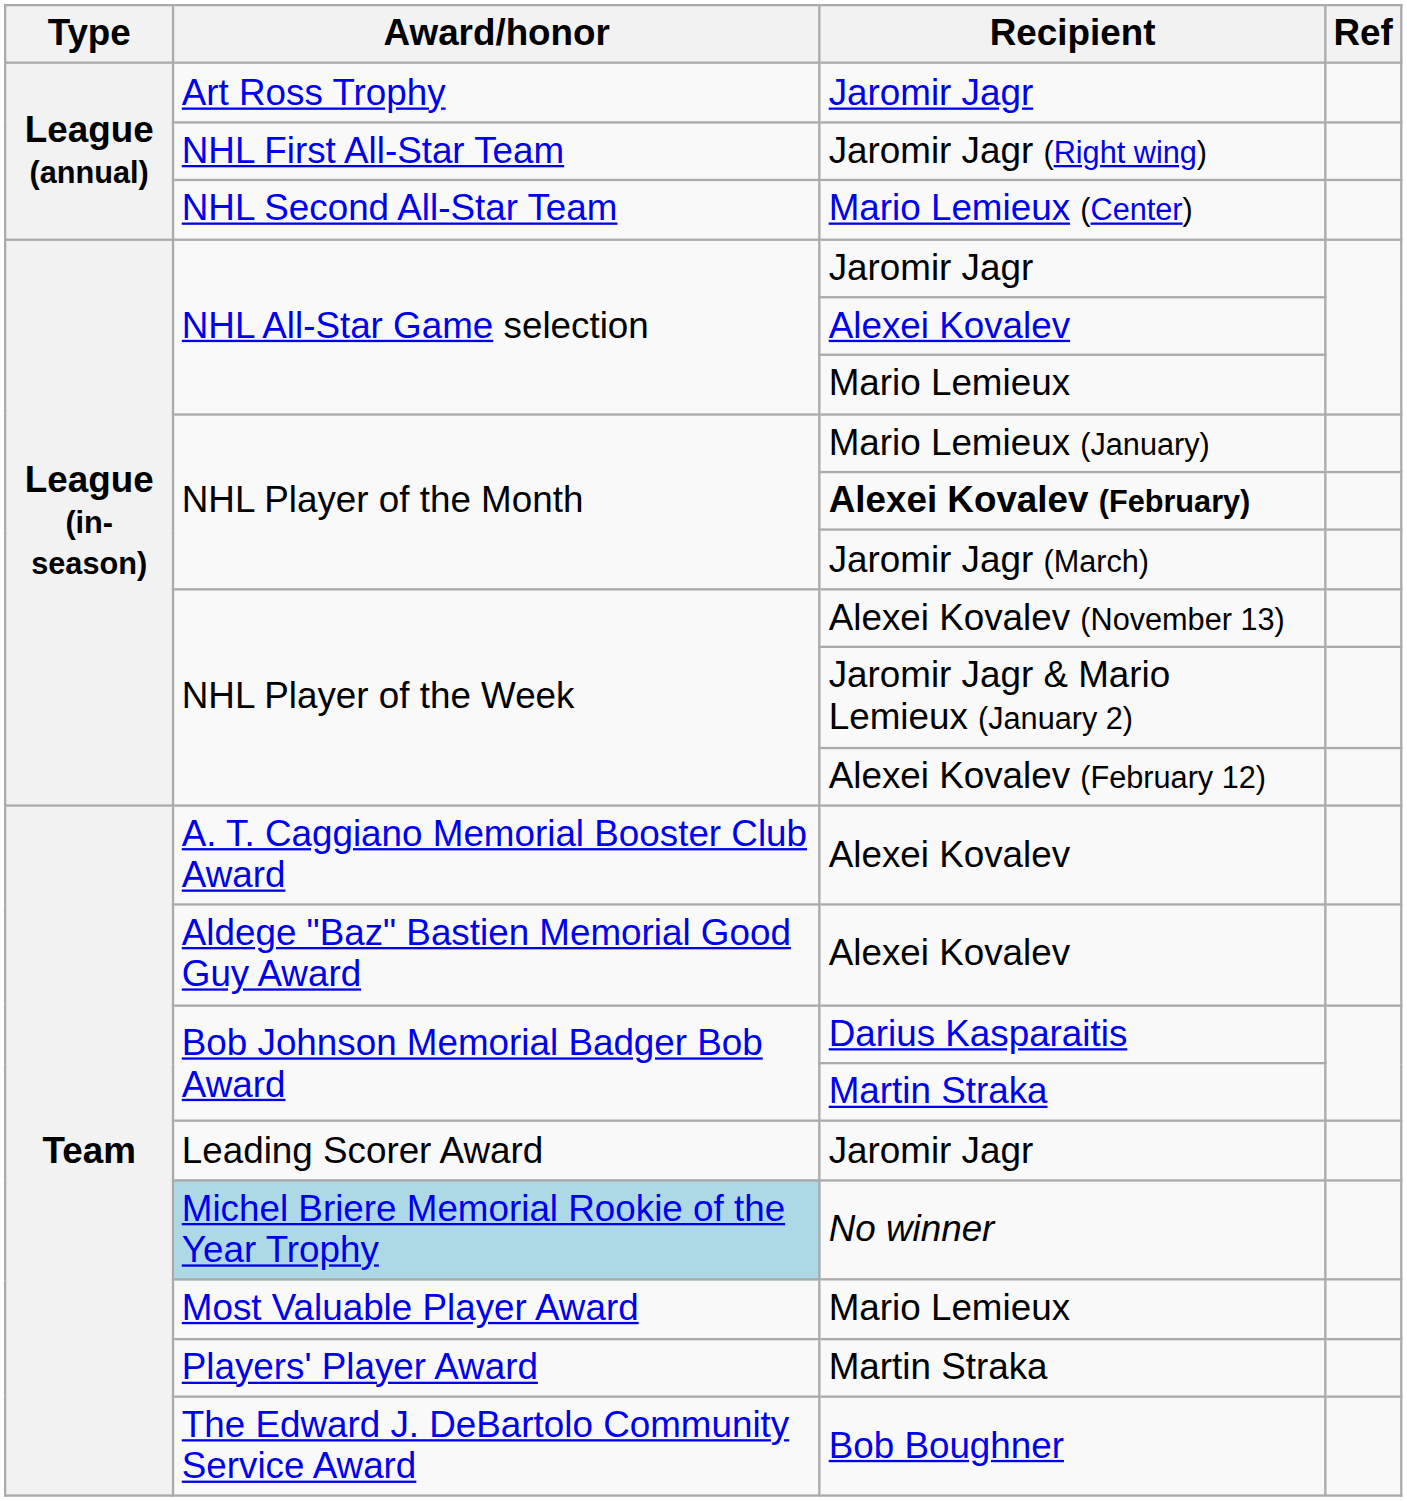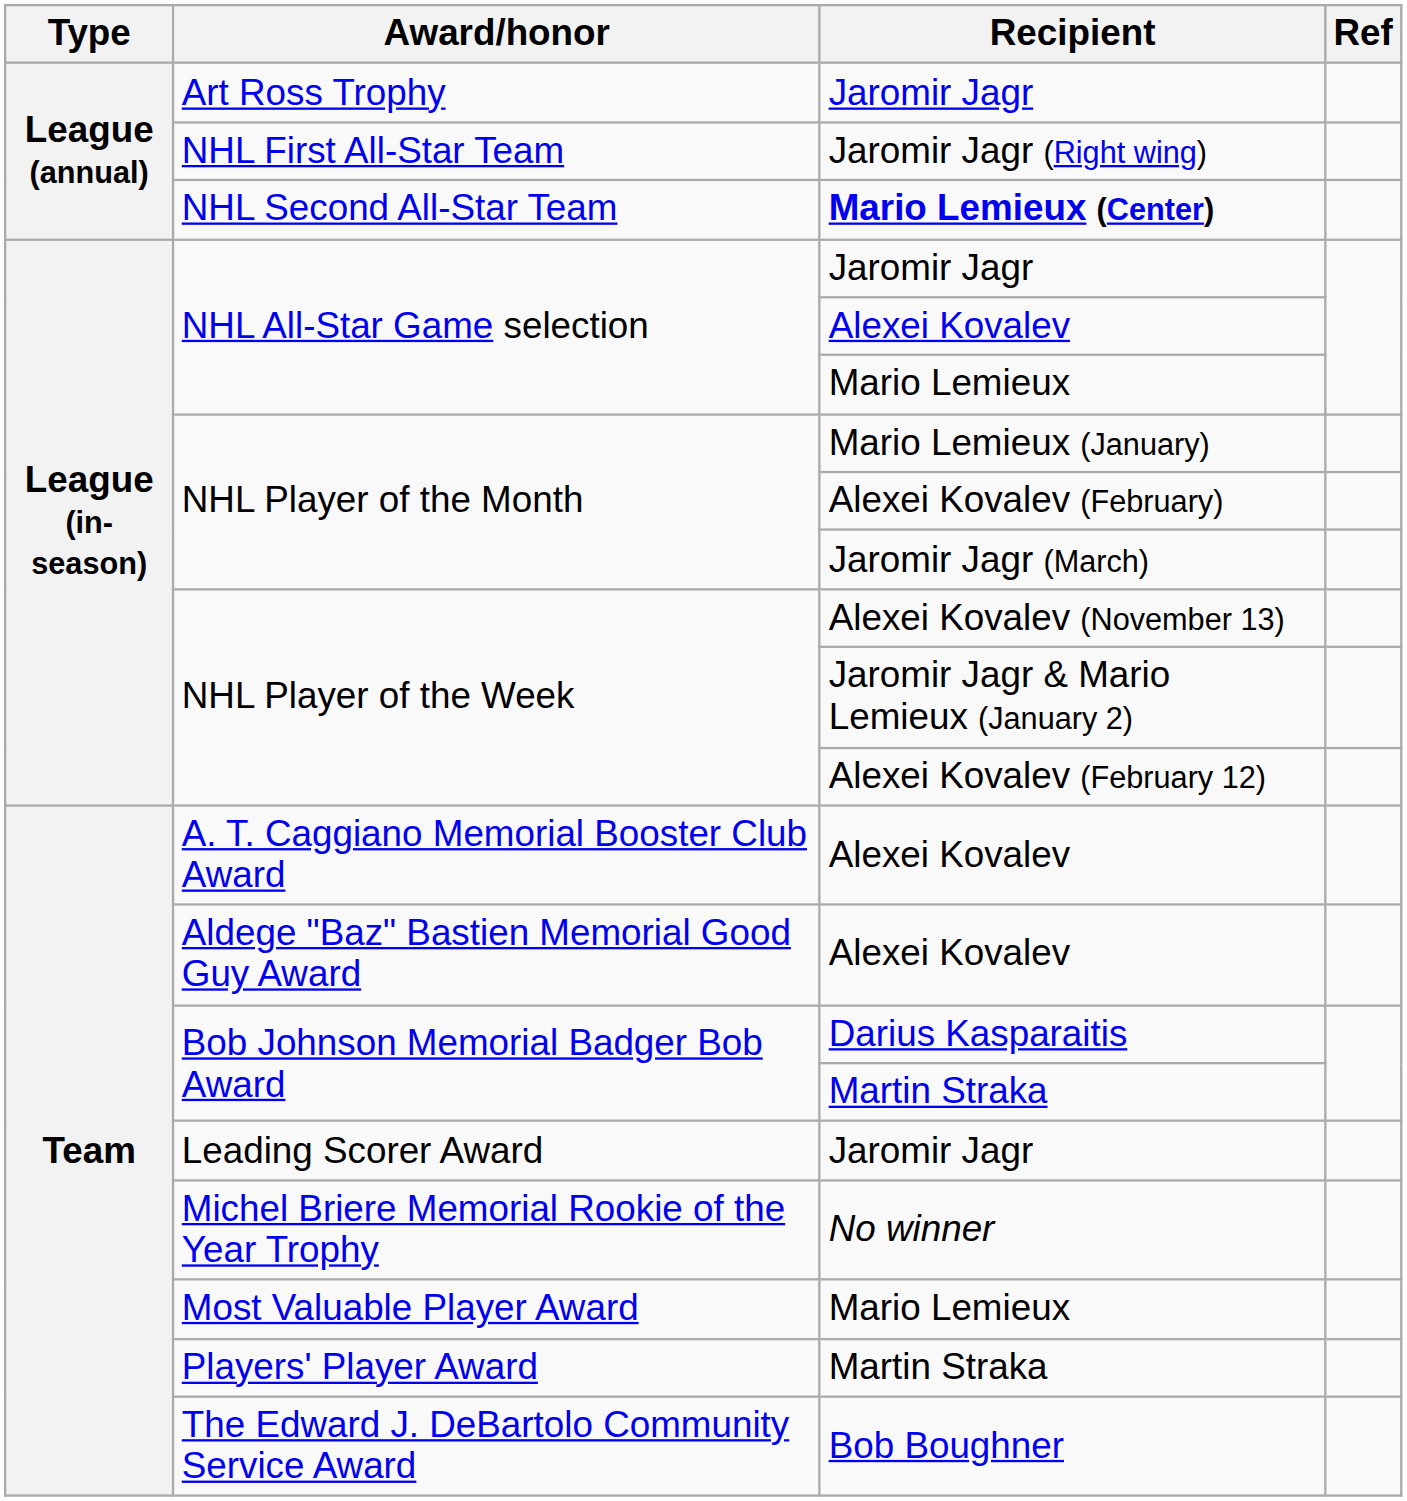(1011, 208) normal -> (1021, 208) bold
(1040, 500) bold -> (1026, 500) normal
(483, 1229) lightblue background -> (483, 1229) no background
